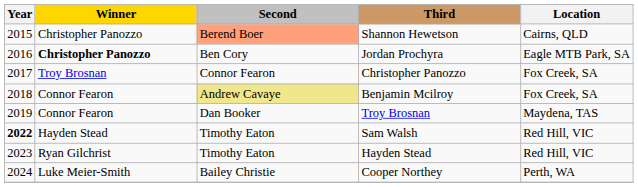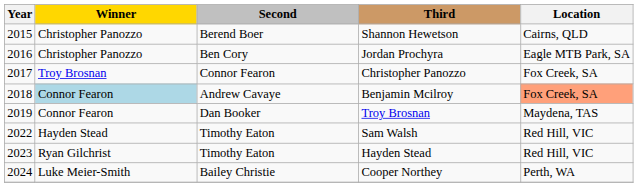(231, 34) lightsalmon background -> (231, 34) no background
(94, 53) bold -> (90, 53) normal
(76, 93) no background -> (76, 93) lightblue background
(240, 93) khaki background -> (240, 93) no background
(561, 93) no background -> (561, 93) lightsalmon background
(20, 133) bold -> (20, 133) normal
